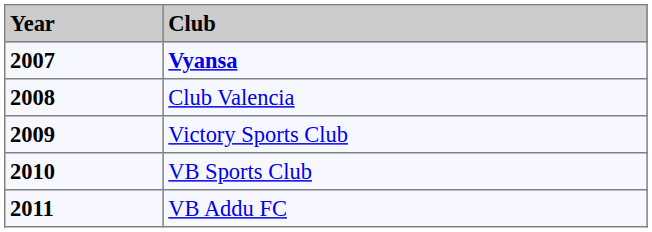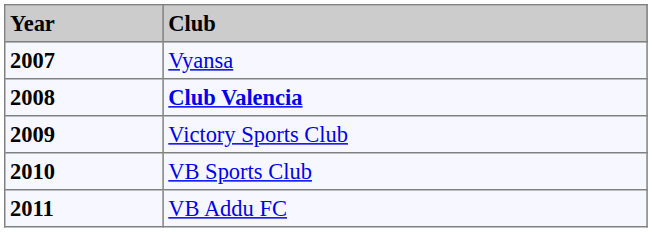(203, 60) bold -> (201, 60) normal
(231, 96) normal -> (235, 96) bold
